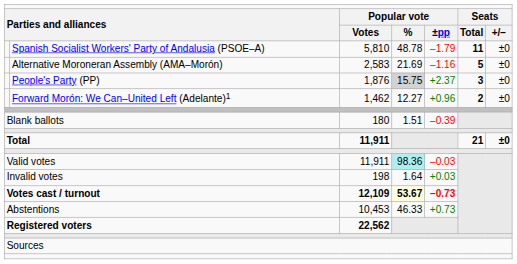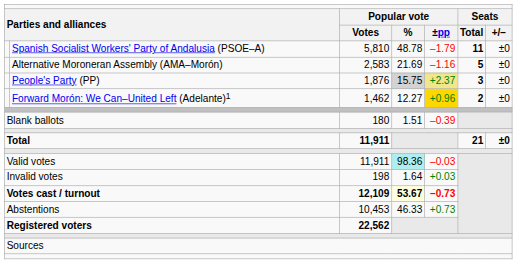(443, 81) no background -> (443, 81) khaki background
(443, 98) no background -> (443, 98) gold background
